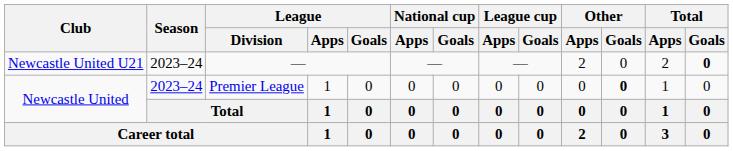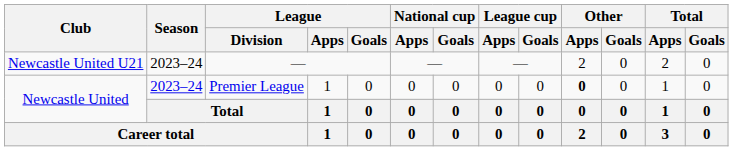(707, 63) bold -> (707, 63) normal
(582, 87) normal -> (582, 87) bold
(624, 87) bold -> (624, 87) normal
